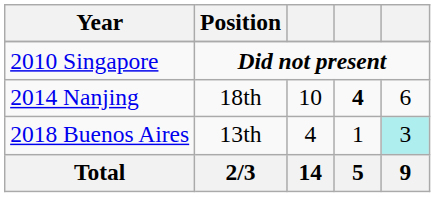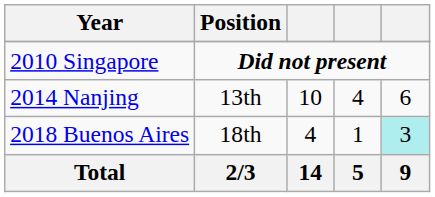(241, 97) 18th -> (241, 97) 13th
(358, 97) bold -> (358, 97) normal
(241, 135) 13th -> (241, 135) 18th
